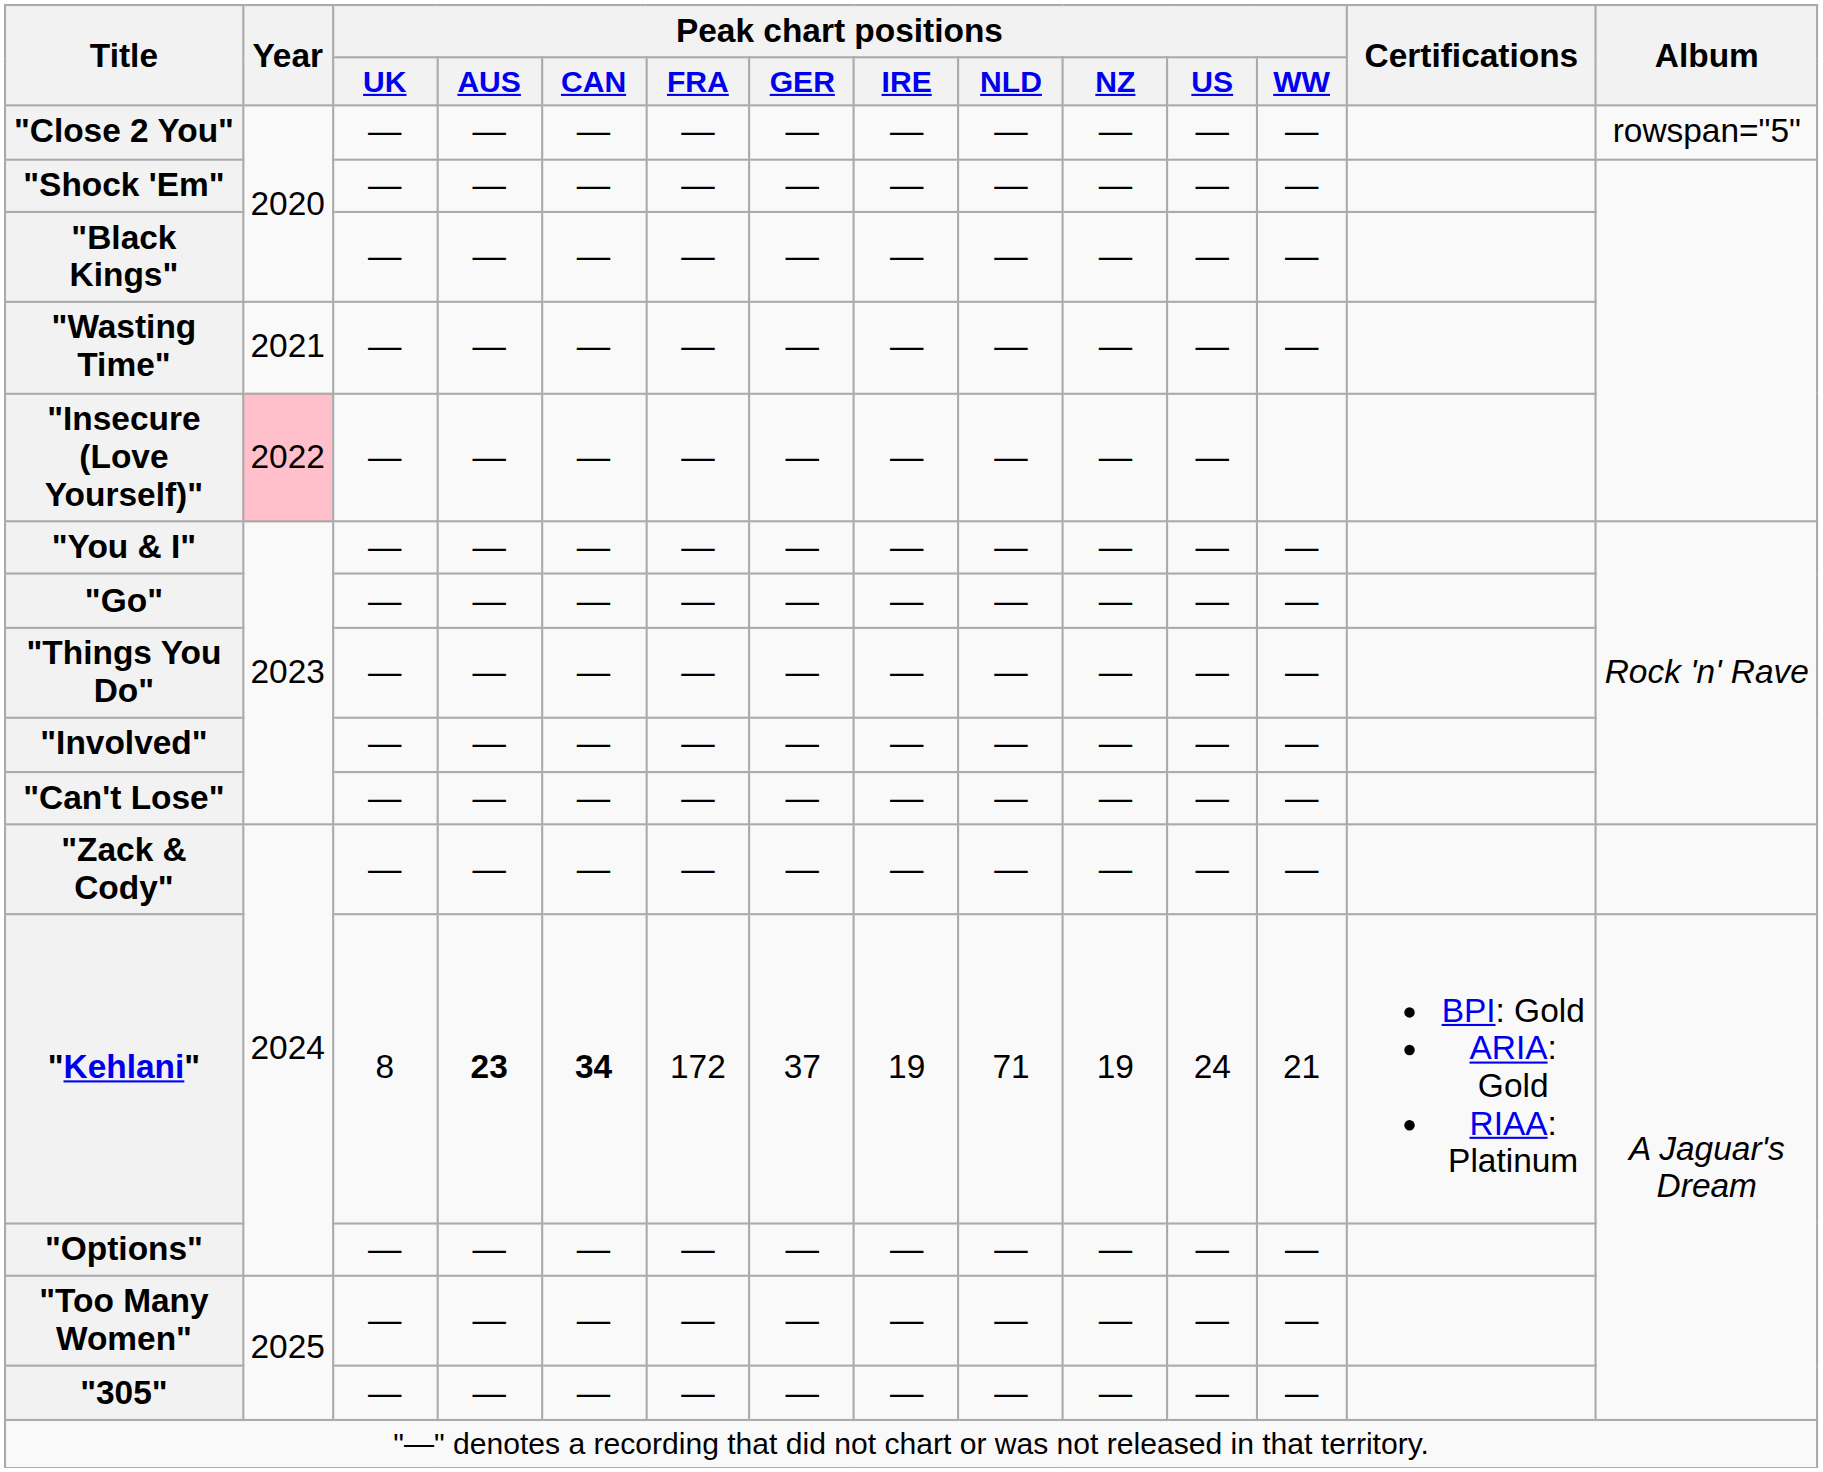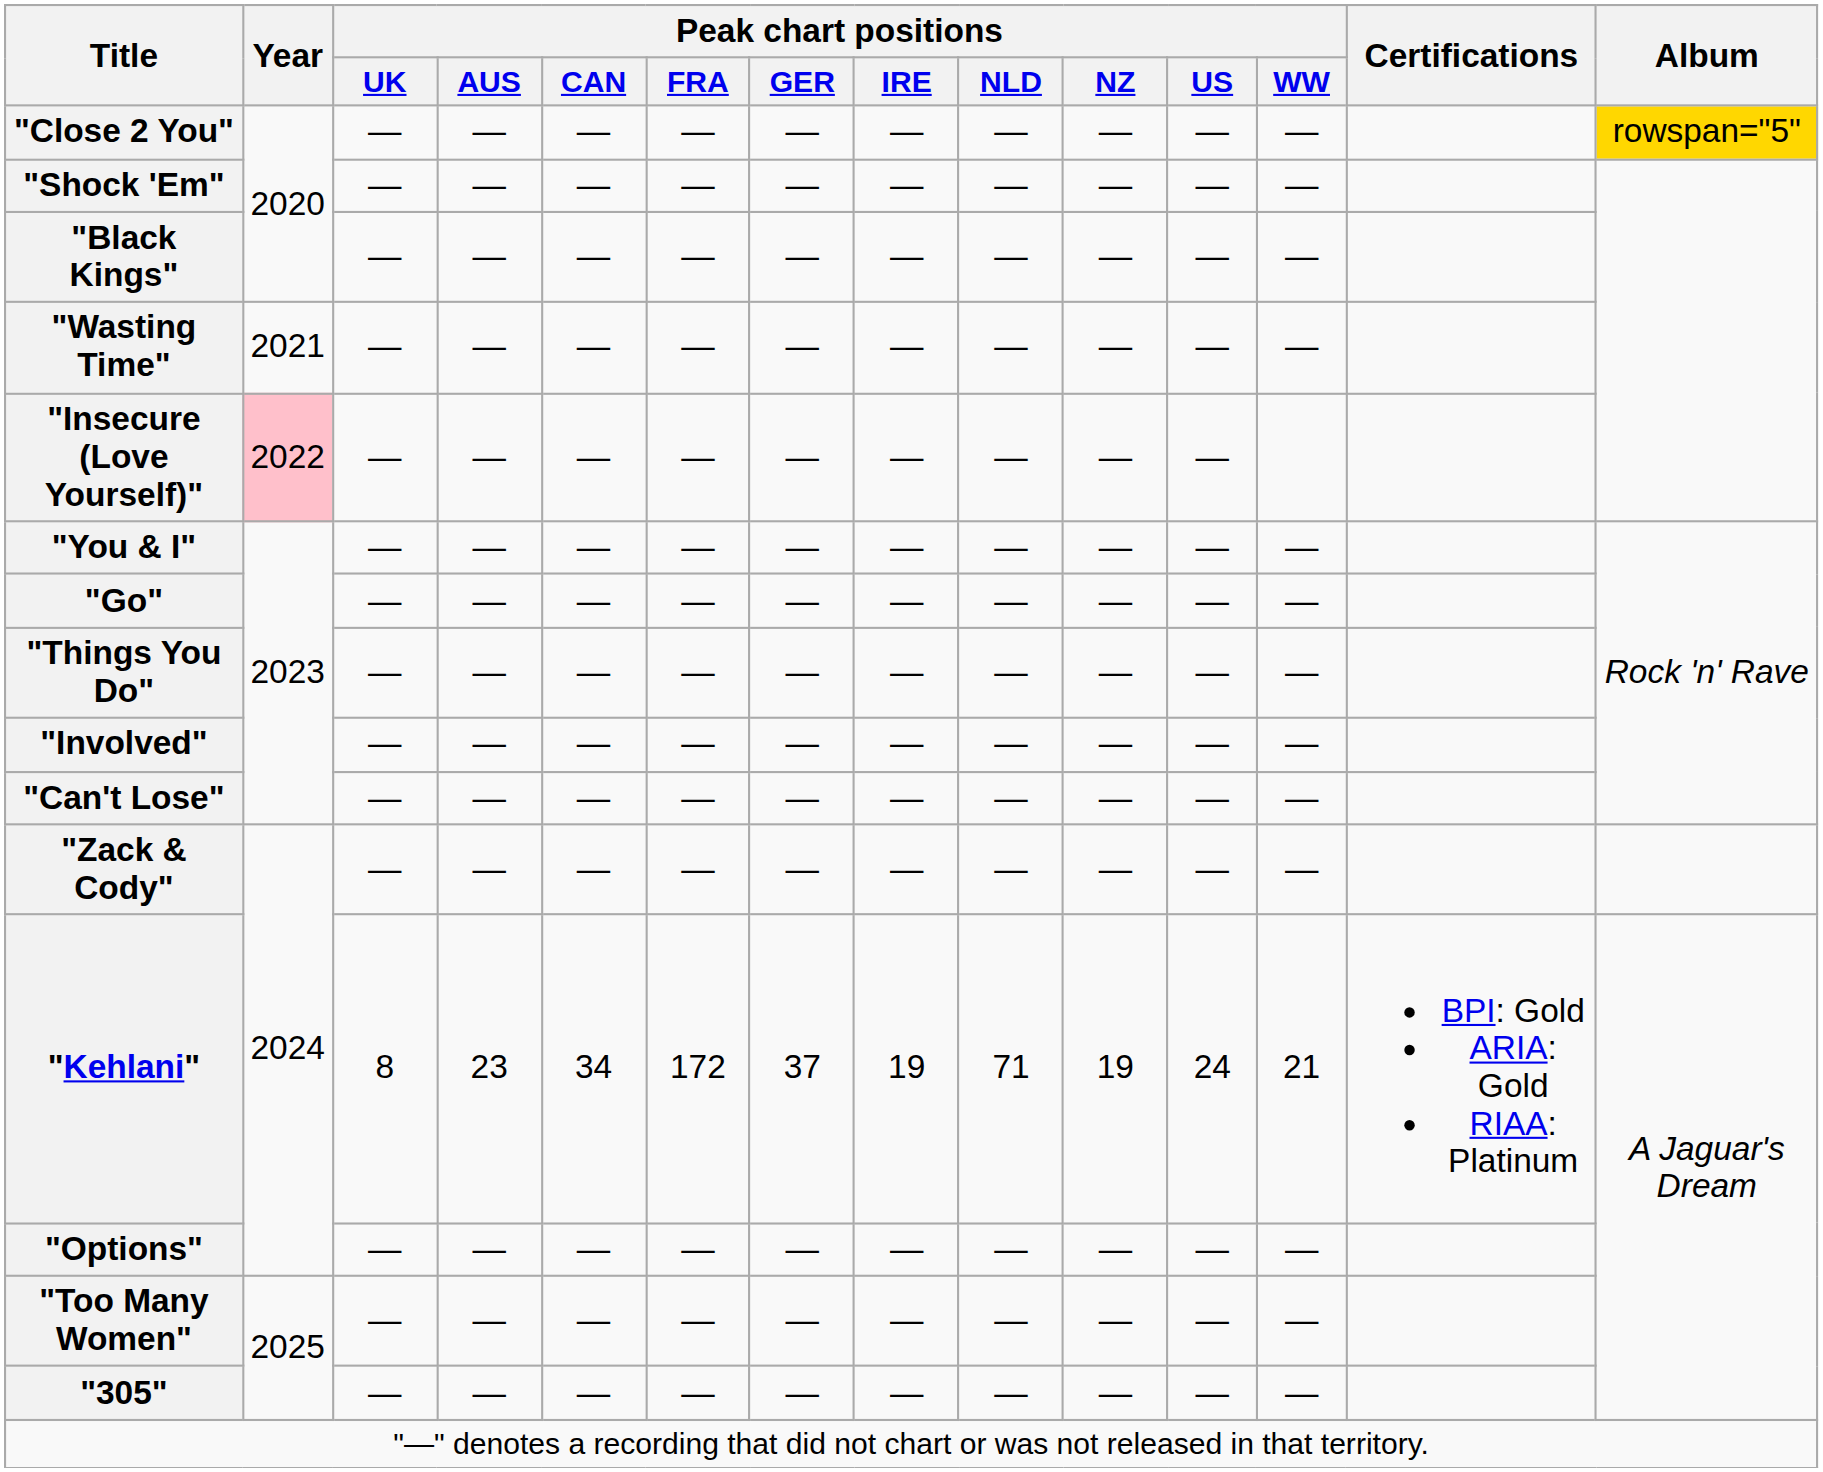(1707, 131) no background -> (1707, 131) gold background
(489, 1068) bold -> (489, 1068) normal
(594, 1068) bold -> (594, 1068) normal
